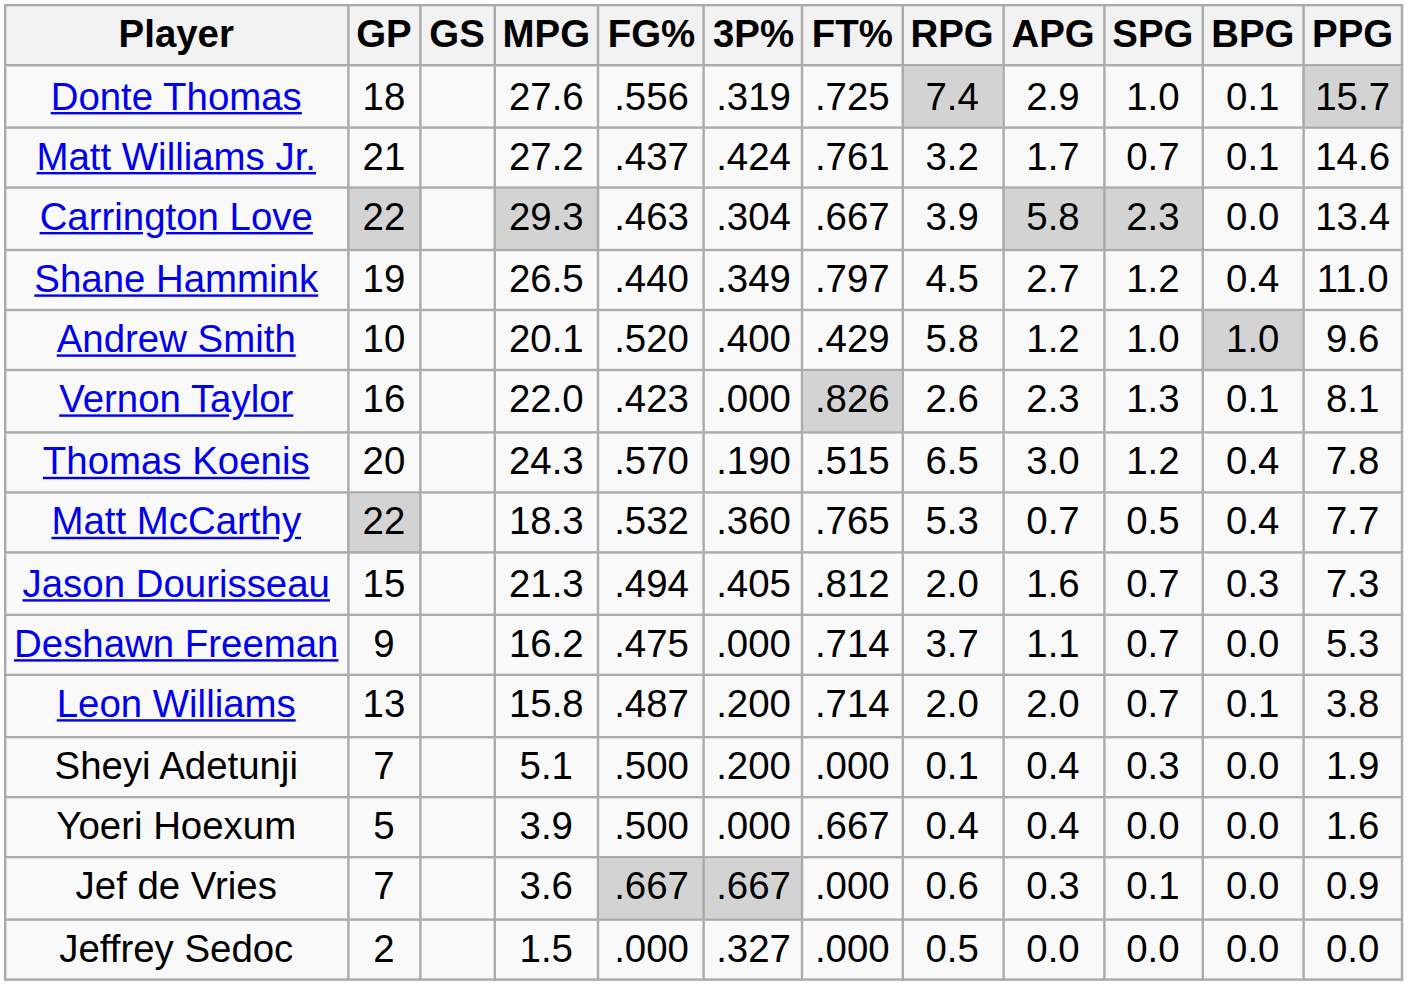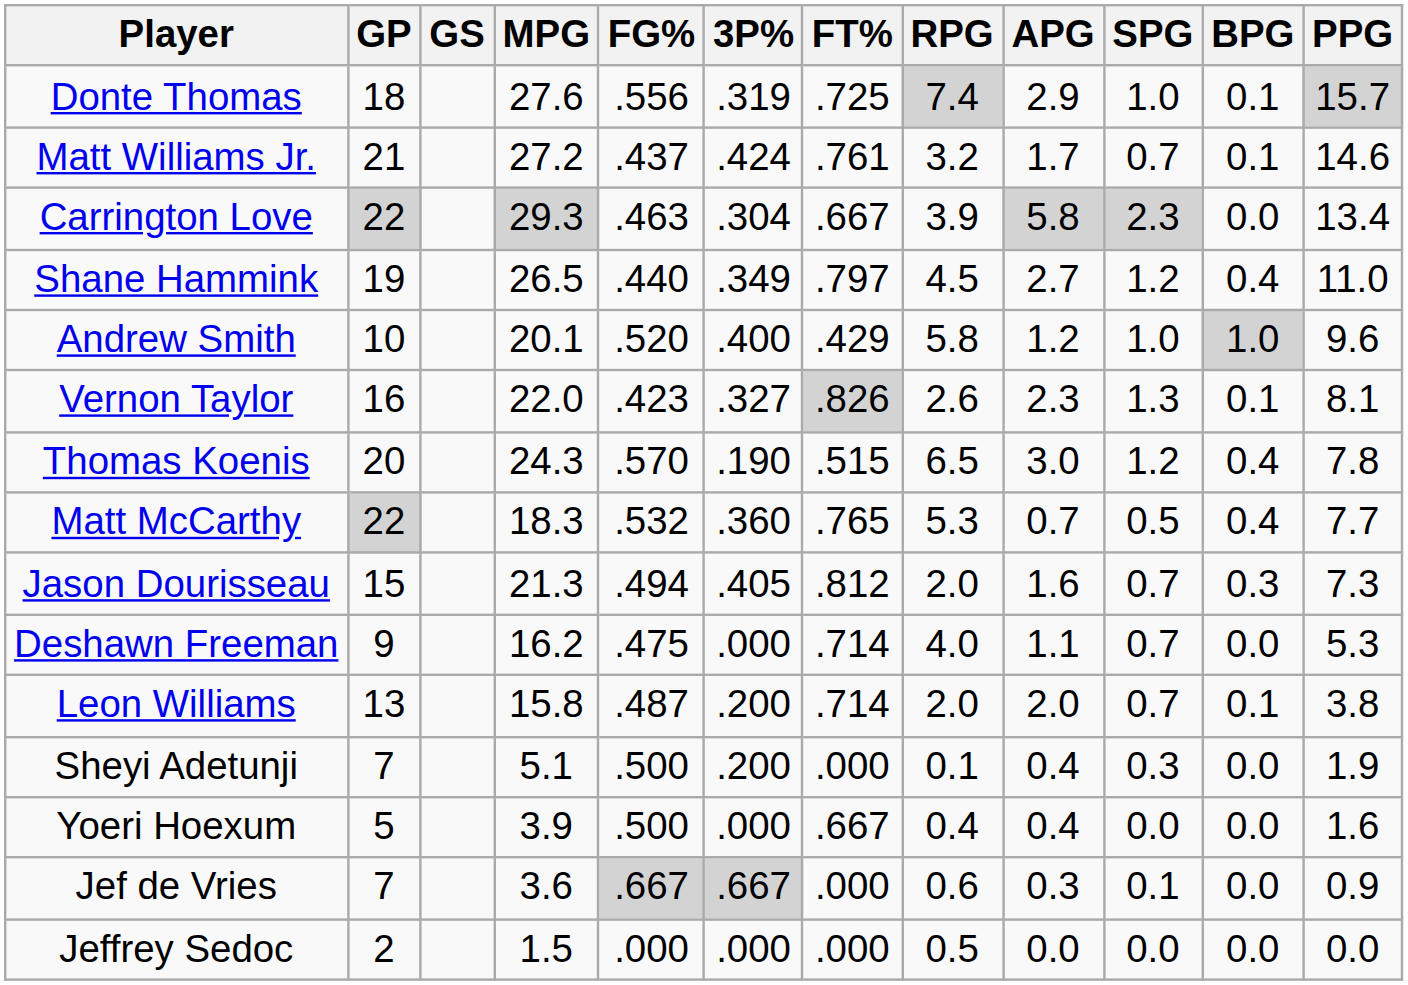(753, 400) .000 -> (753, 400) .327
(952, 643) 3.7 -> (952, 643) 4.0
(753, 948) .327 -> (753, 948) .000
